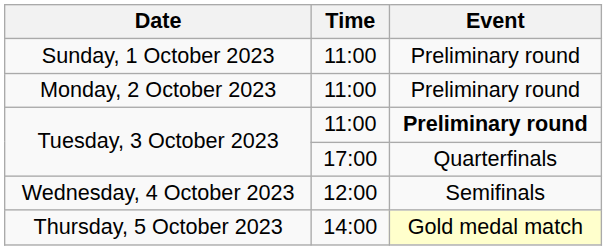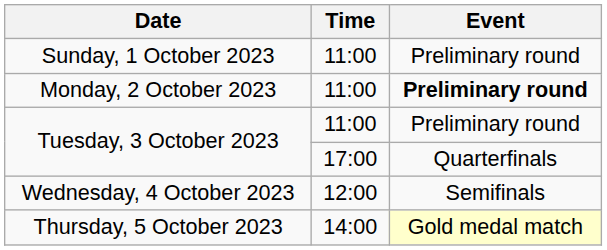(495, 90) normal -> (495, 90) bold
(495, 124) bold -> (495, 124) normal
